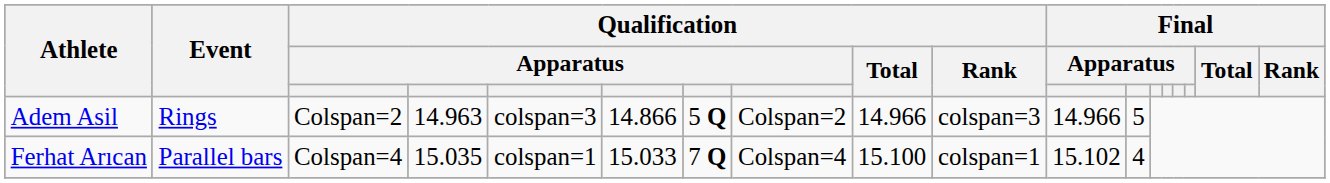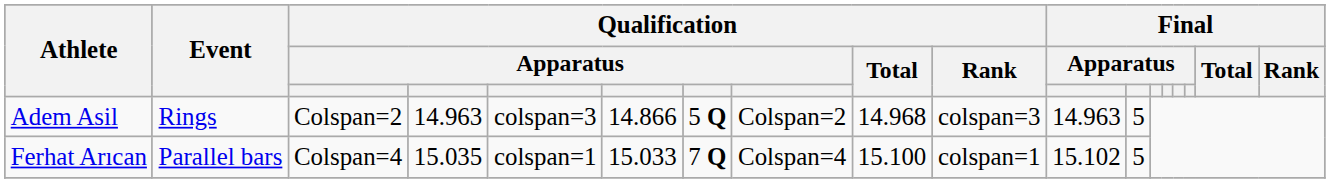(892, 116) 14.966 -> (892, 116) 14.968
(1086, 116) 14.966 -> (1086, 116) 14.963
(1139, 157) 4 -> (1139, 157) 5
